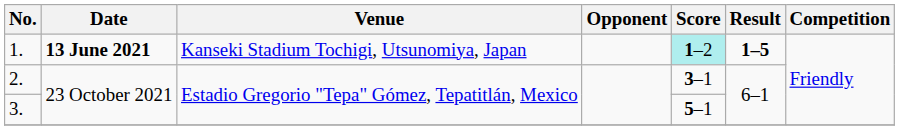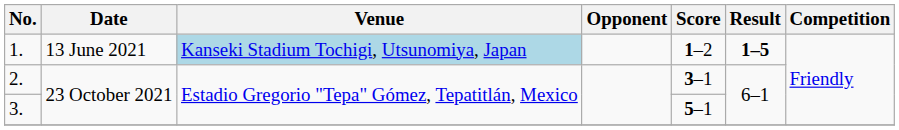(98, 49) bold -> (96, 49) normal
(354, 49) no background -> (354, 49) lightblue background
(698, 49) paleturquoise background -> (698, 49) no background
